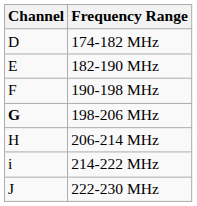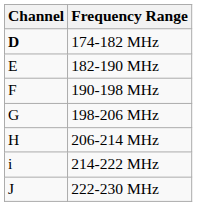(14, 41) normal -> (14, 41) bold
(14, 115) bold -> (14, 115) normal
